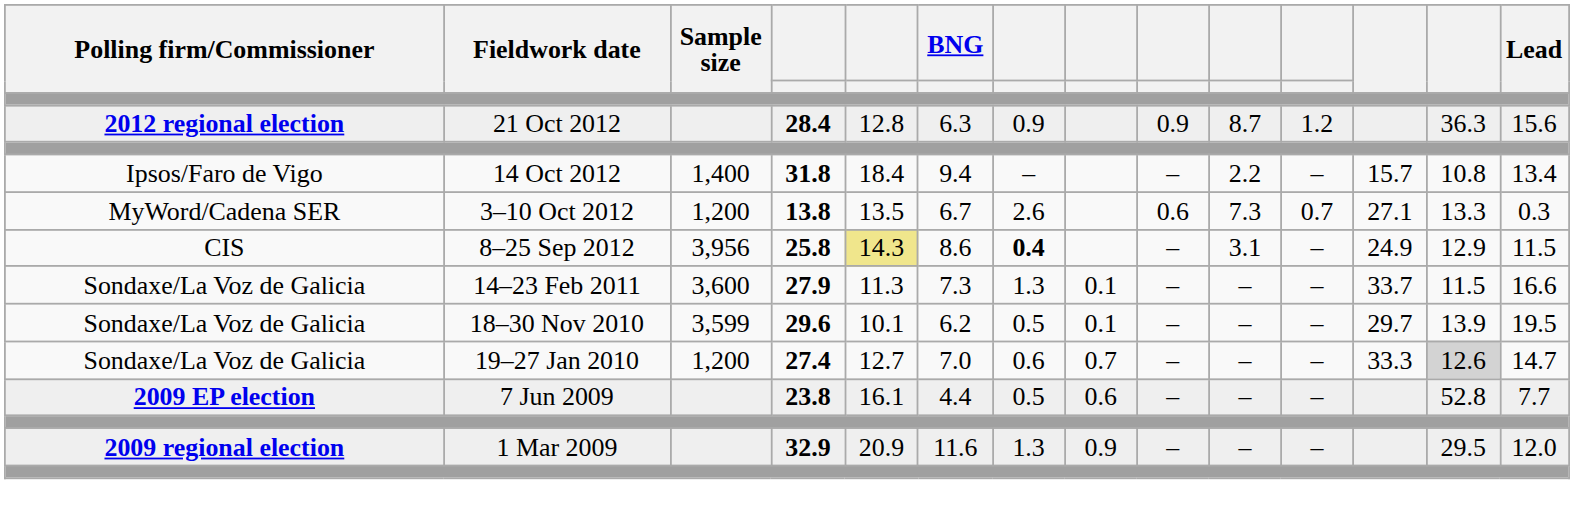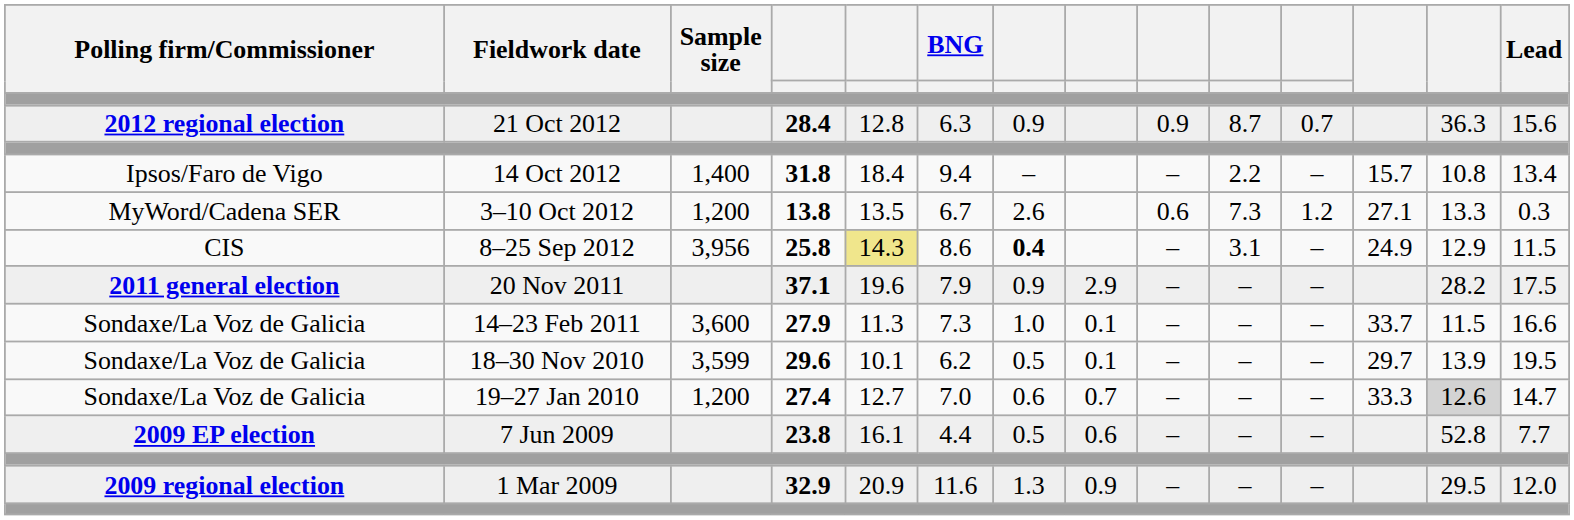(1317, 124) 1.2 -> (1317, 124) 0.7
(1317, 211) 0.7 -> (1317, 211) 1.2
+ row: (557, 285)
(1029, 285) 1.3 -> (1029, 323) 1.0
